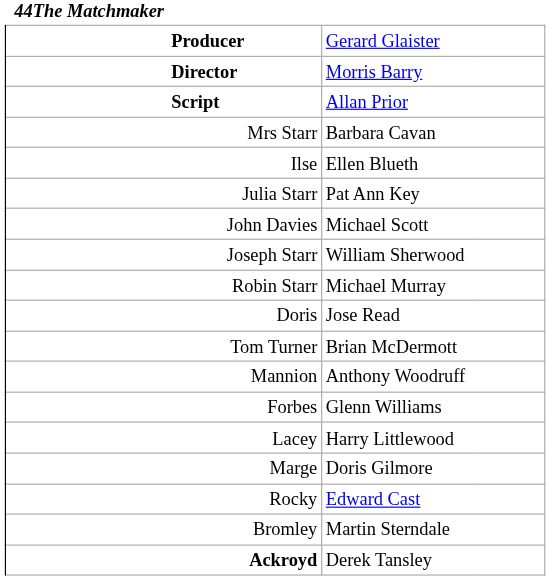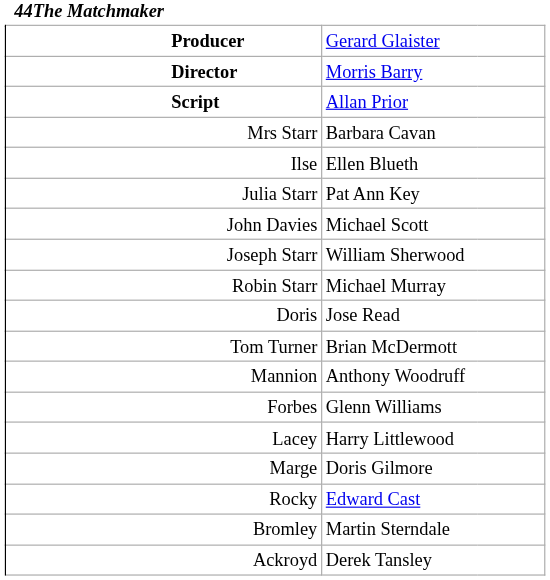(283, 560) bold -> (285, 560) normal
